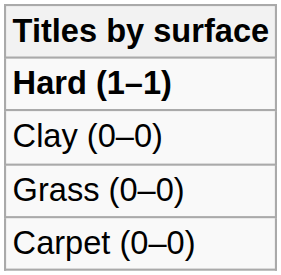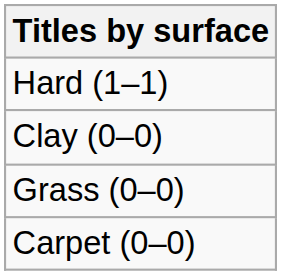(92, 83) bold -> (90, 83) normal
